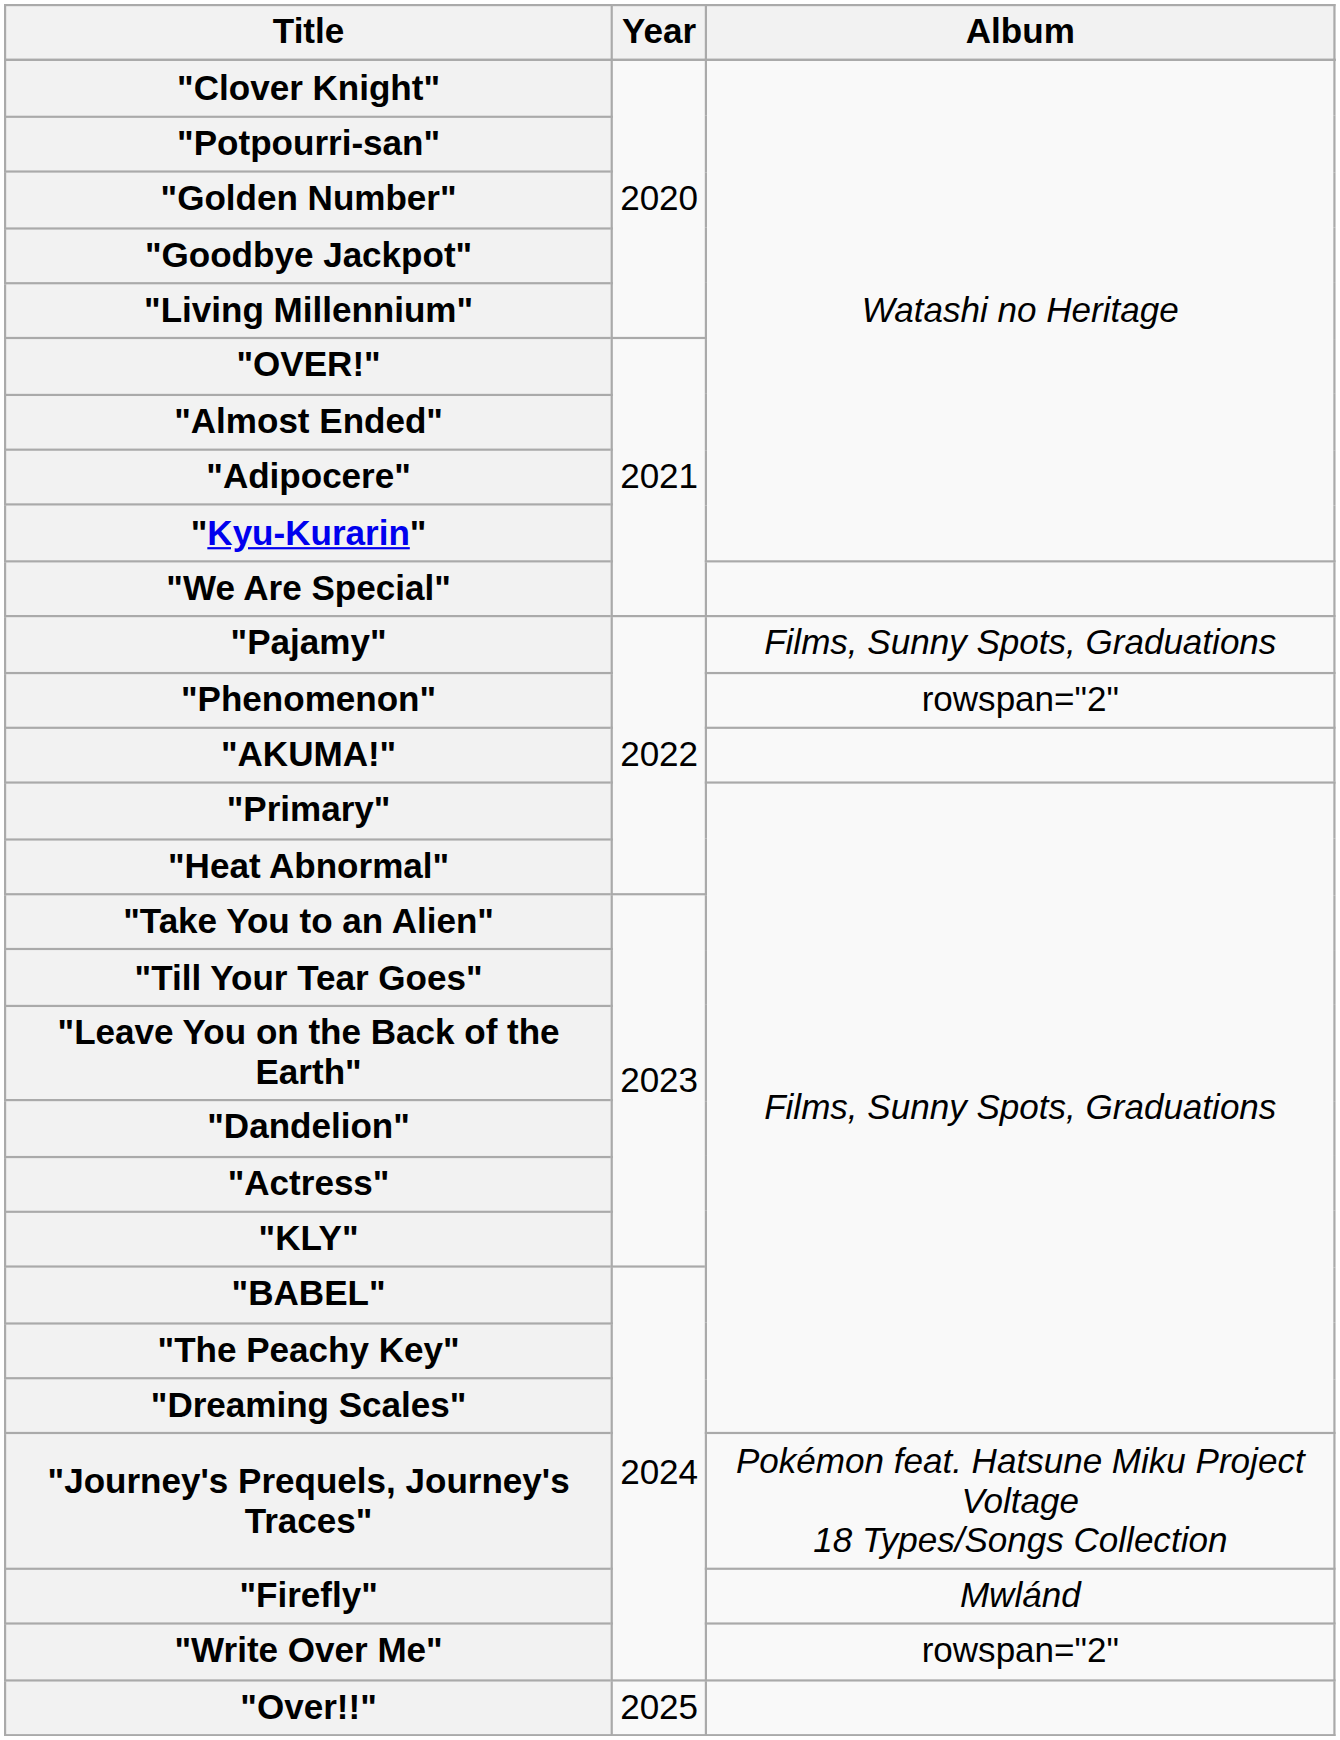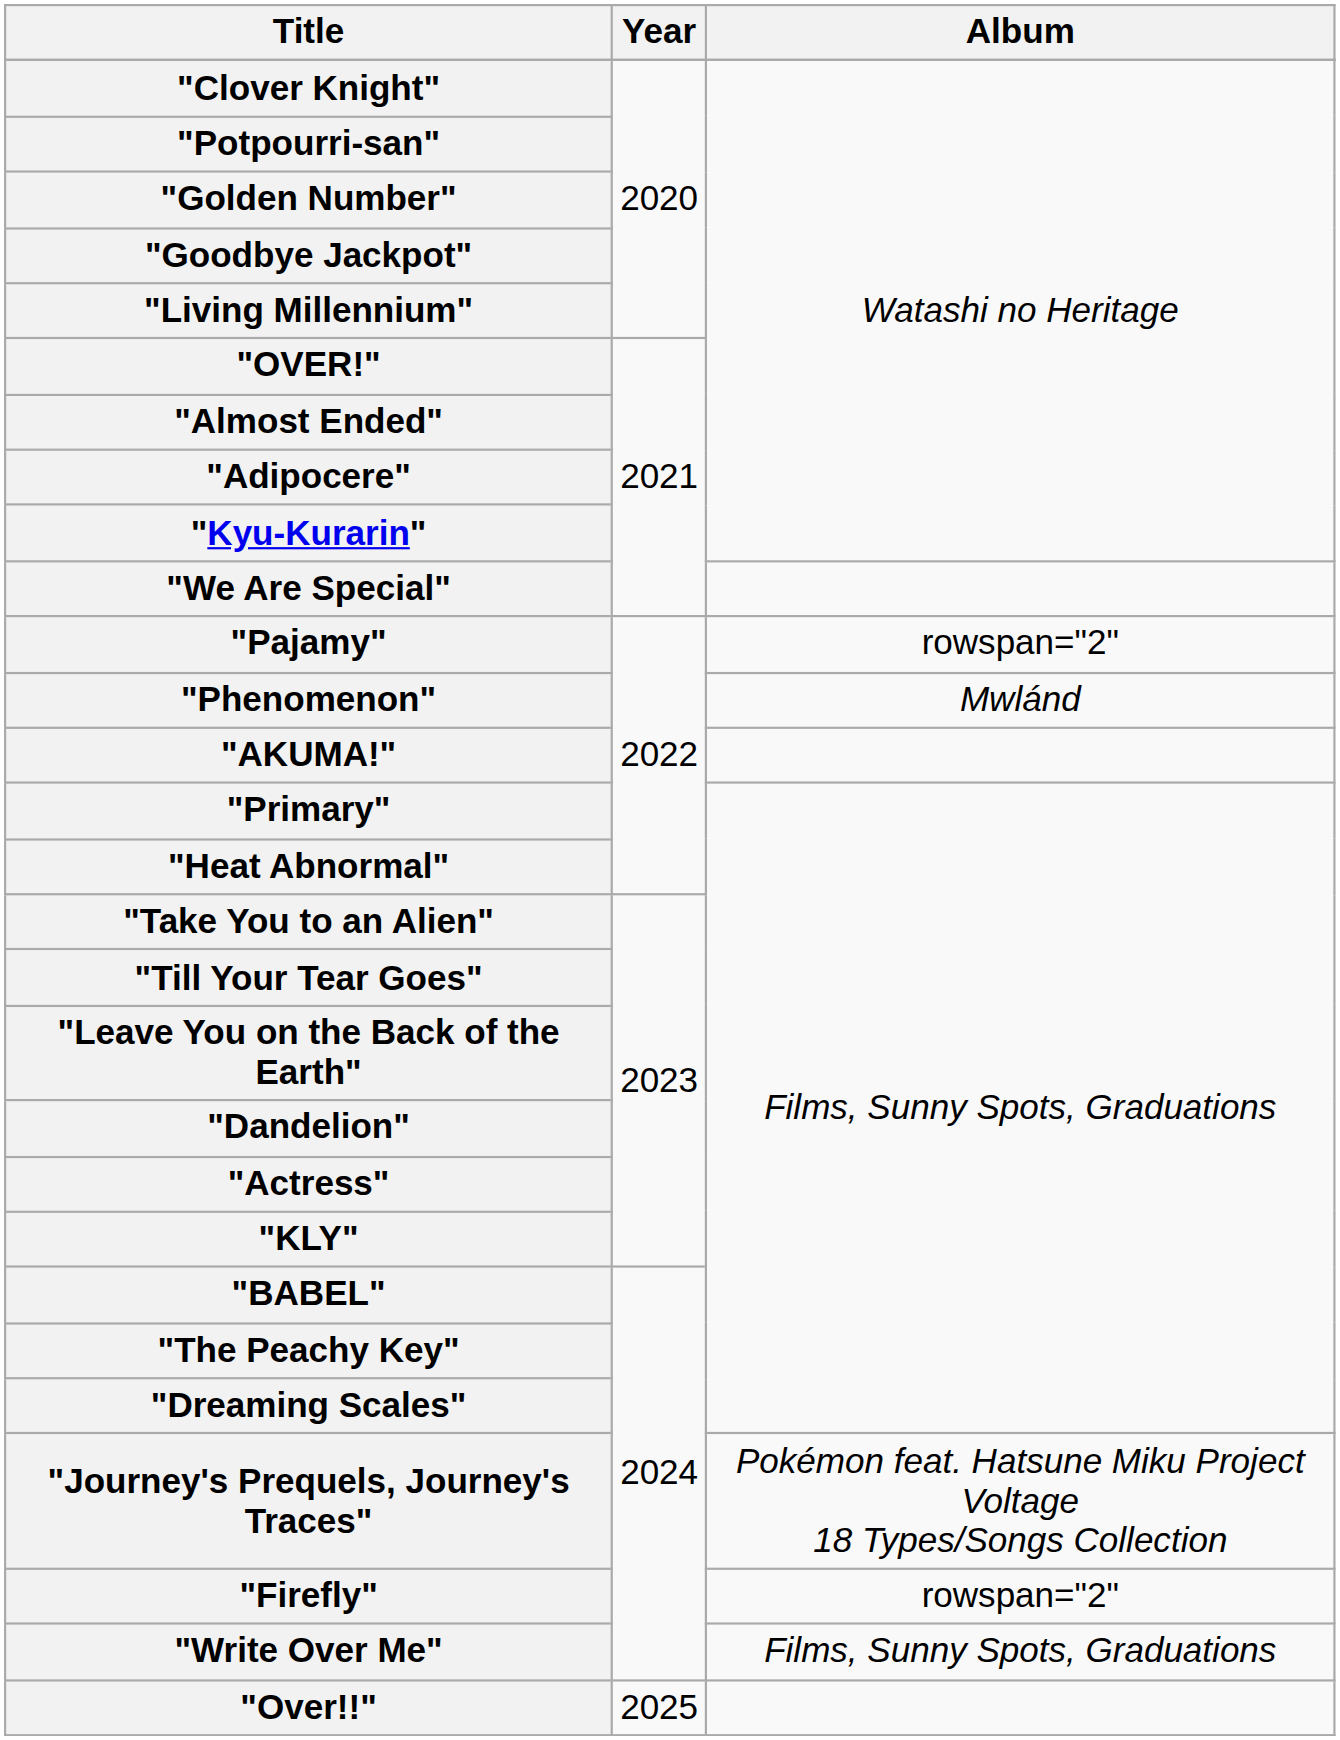(1020, 643) Films, Sunny Spots, Graduations -> (1020, 643) rowspan="2"
(1020, 699) rowspan="2" -> (1020, 699) Mwlánd
(1020, 1595) Mwlánd -> (1020, 1595) rowspan="2"
(1020, 1650) rowspan="2" -> (1020, 1650) Films, Sunny Spots, Graduations
